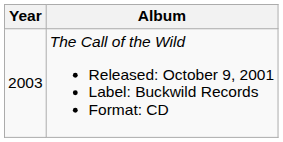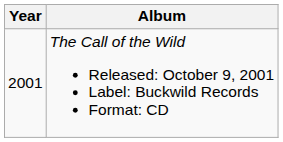(25, 83) 2003 -> (25, 83) 2001
